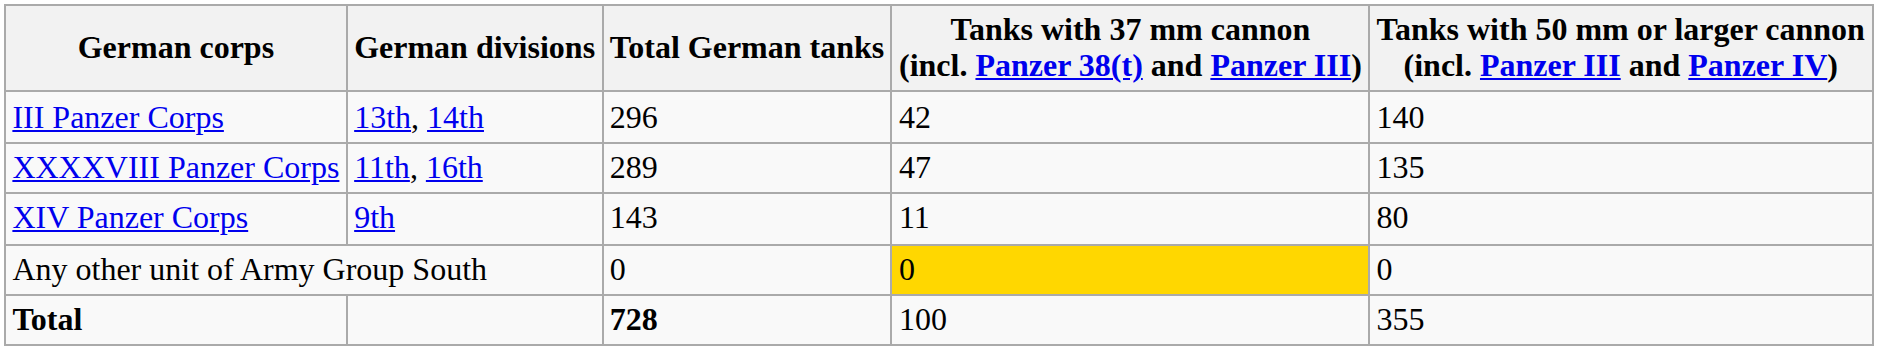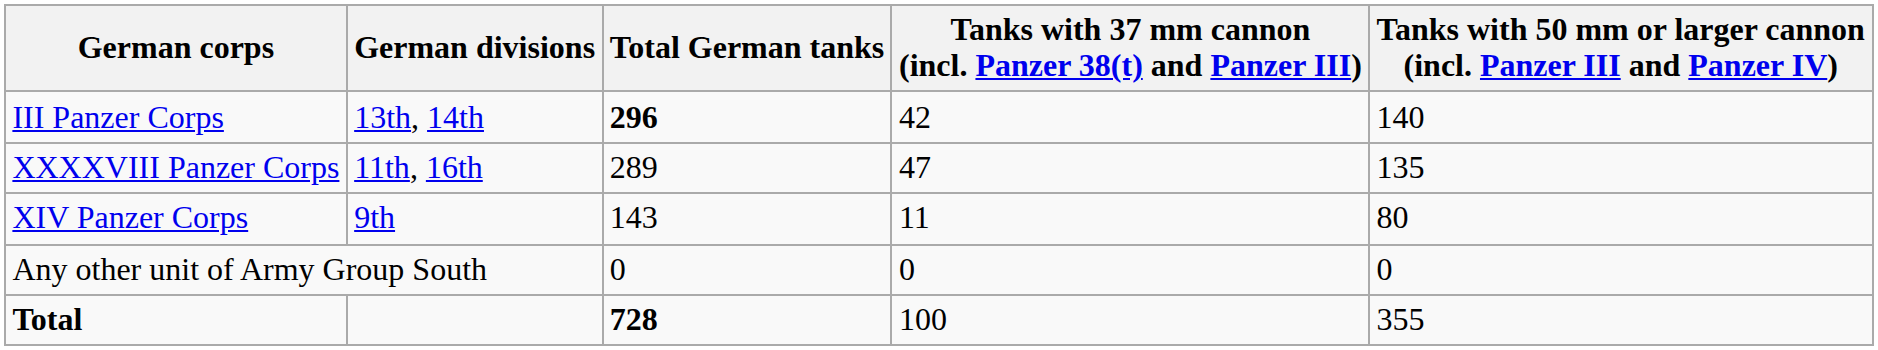(634, 116) normal -> (634, 116) bold
(907, 268) gold background -> (907, 268) no background
